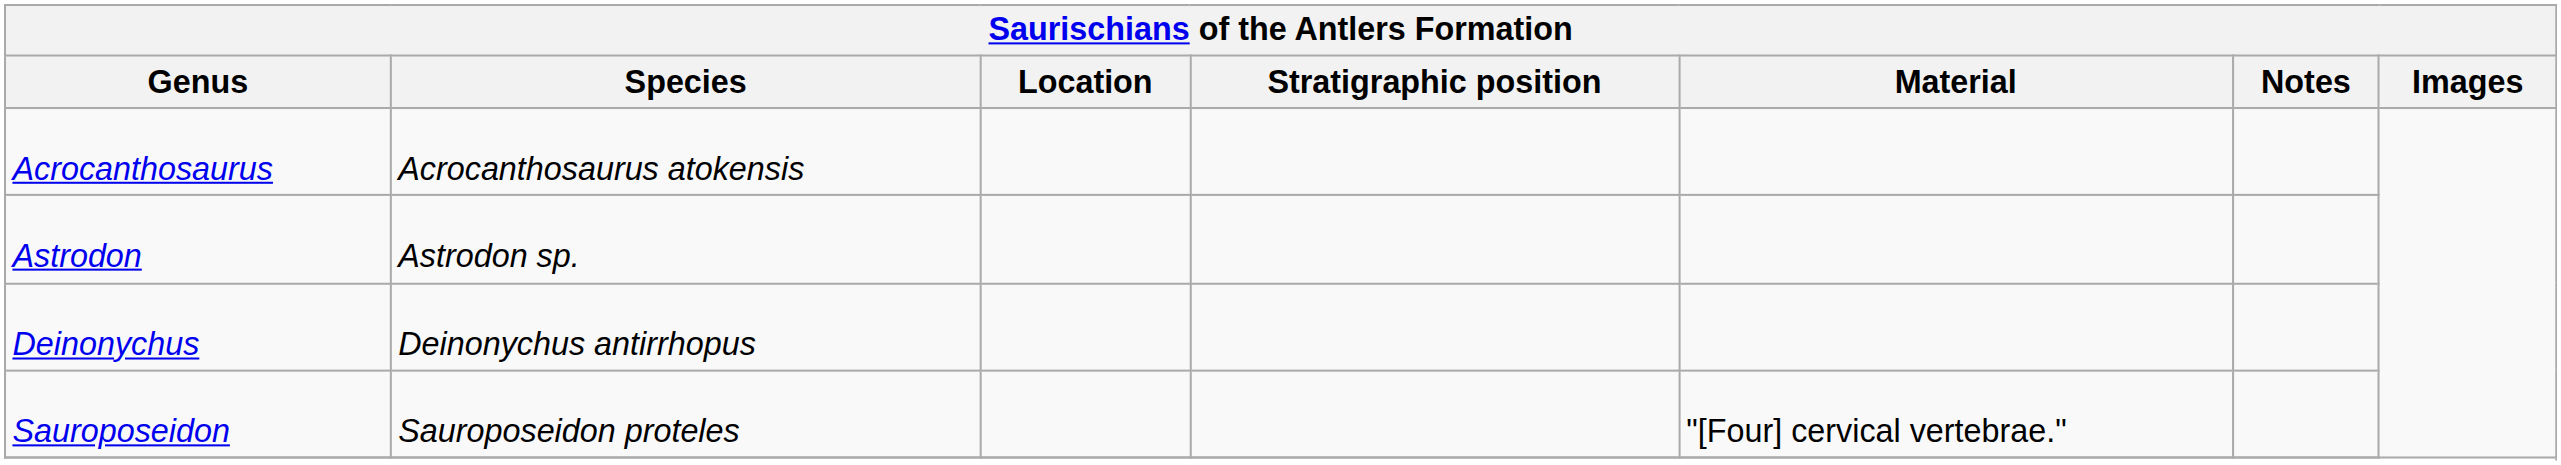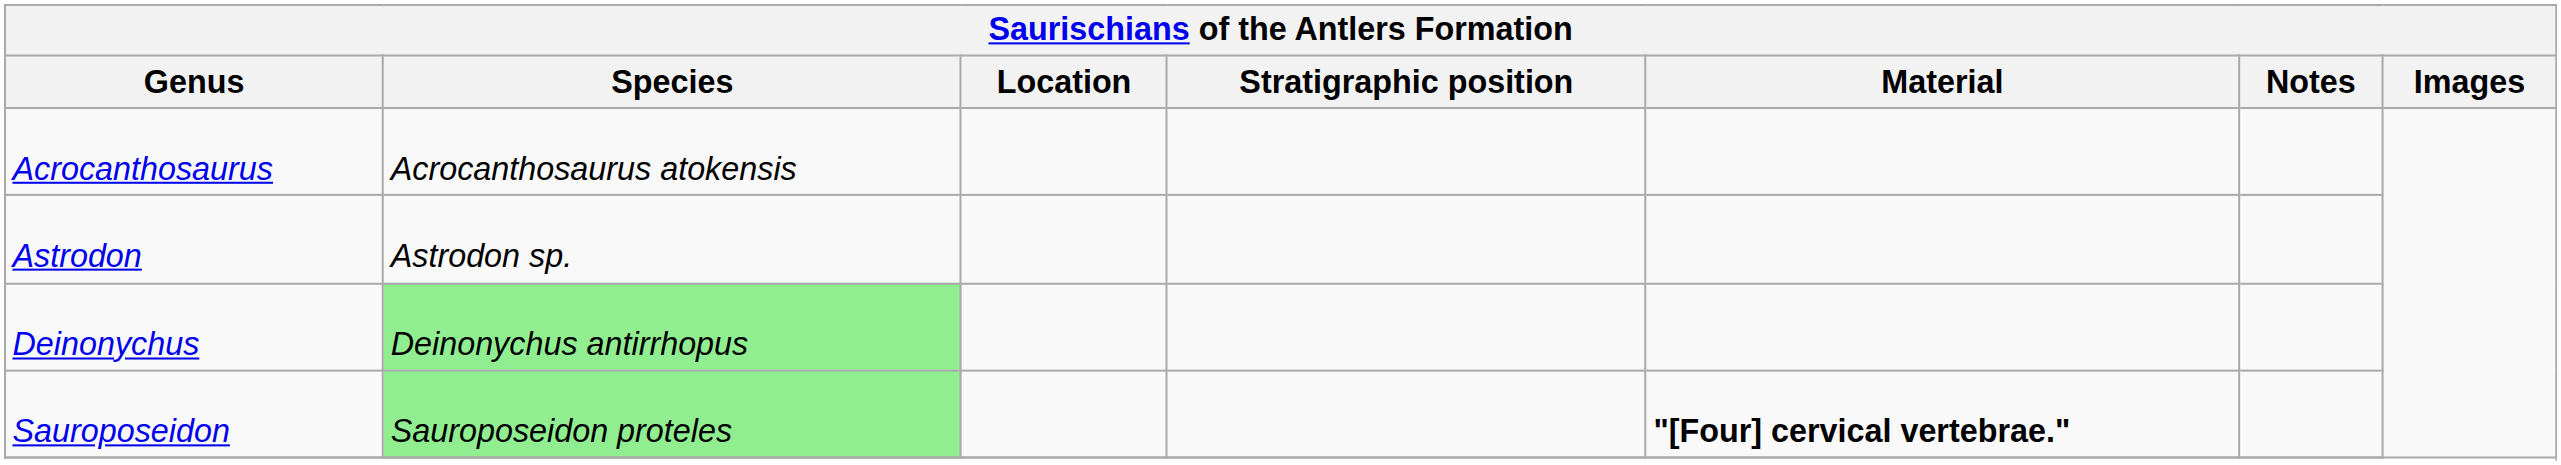(577, 344) no background -> (569, 344) lightgreen background
(569, 431) no background -> (561, 431) lightgreen background
(1876, 431) normal -> (1862, 431) bold
